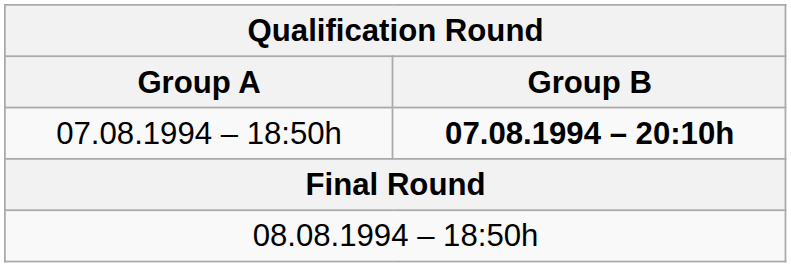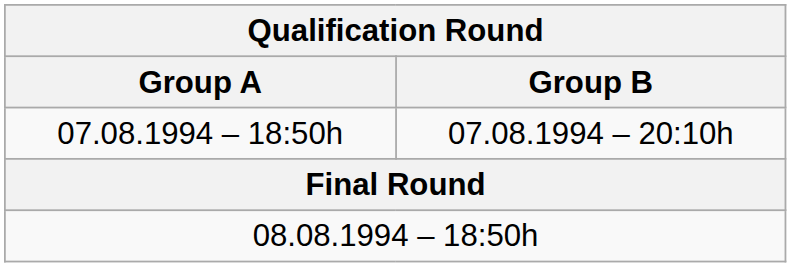(590, 132) bold -> (591, 132) normal
